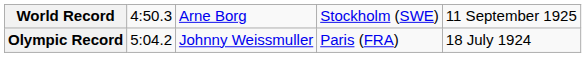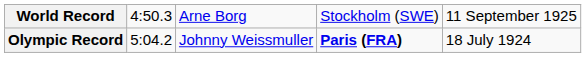(359, 40) normal -> (361, 40) bold
